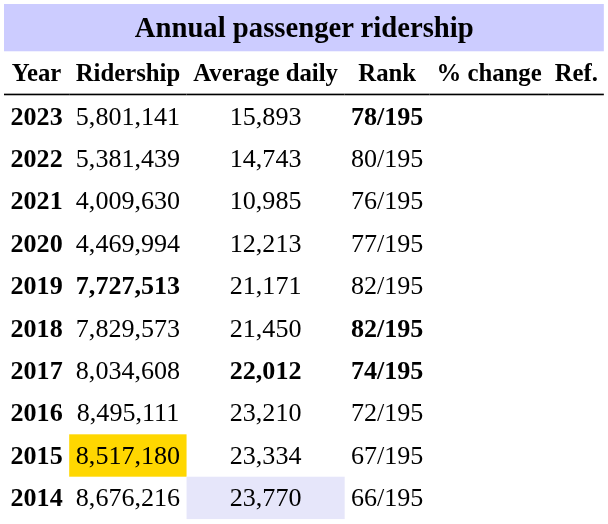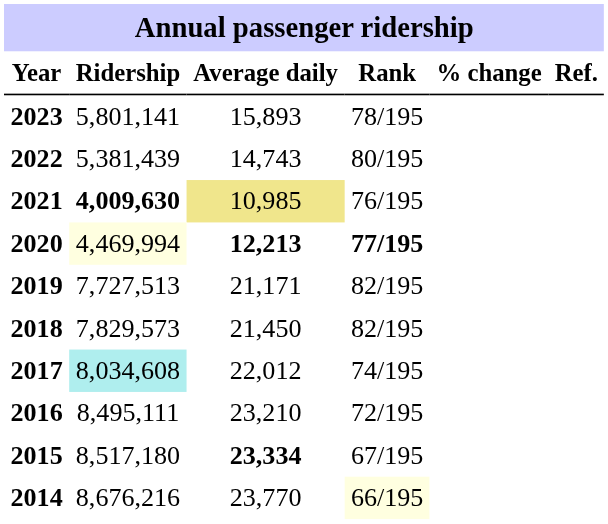(387, 116) bold -> (387, 116) normal
(128, 200) normal -> (128, 200) bold
(266, 200) no background -> (266, 200) khaki background
(128, 243) no background -> (128, 243) lightyellow background
(266, 243) normal -> (266, 243) bold
(387, 243) normal -> (387, 243) bold
(128, 285) bold -> (128, 285) normal
(387, 328) bold -> (387, 328) normal
(128, 370) no background -> (128, 370) paleturquoise background
(266, 370) bold -> (266, 370) normal
(387, 370) bold -> (387, 370) normal
(128, 455) gold background -> (128, 455) no background
(266, 455) normal -> (266, 455) bold
(266, 497) lavender background -> (266, 497) no background
(387, 497) no background -> (387, 497) lightyellow background
